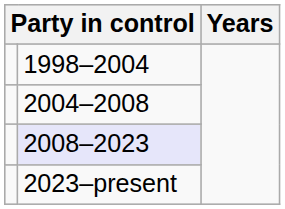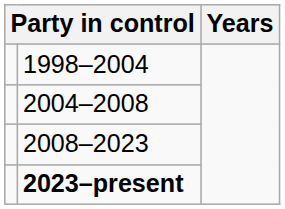(86, 143) lavender background -> (86, 143) no background
(100, 183) normal -> (103, 183) bold
